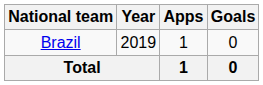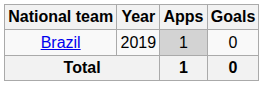(183, 42) no background -> (183, 42) lightgrey background
